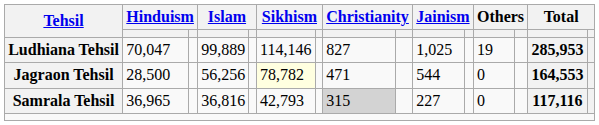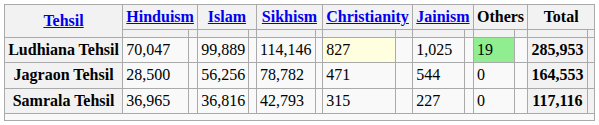(338, 49) no background -> (338, 49) lightyellow background
(485, 49) no background -> (485, 49) lightgreen background
(282, 75) lightyellow background -> (282, 75) no background
(338, 100) lightgrey background -> (338, 100) no background
